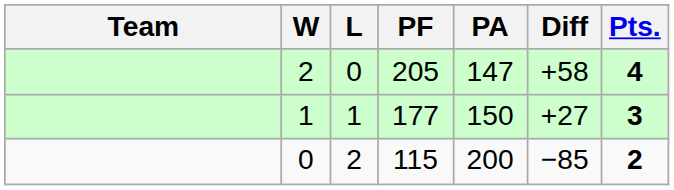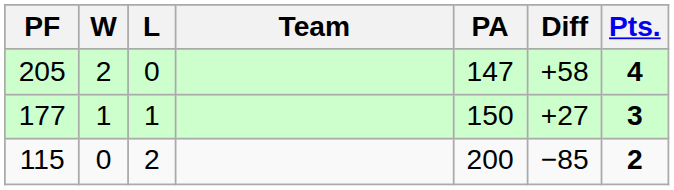columns swapped: (143, 26) <-> (415, 26)
